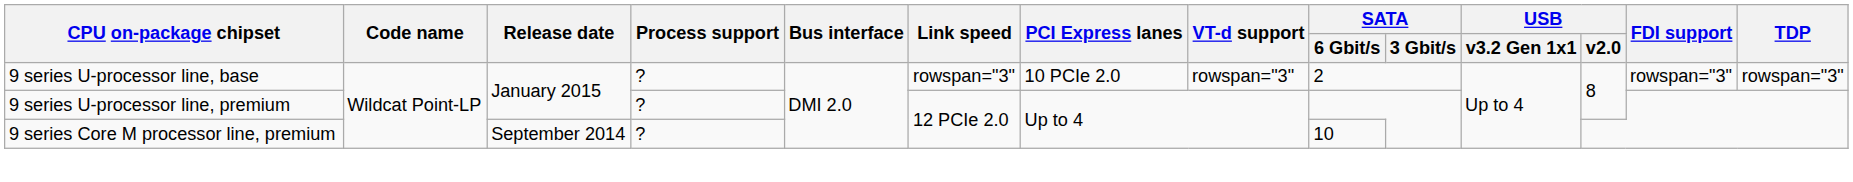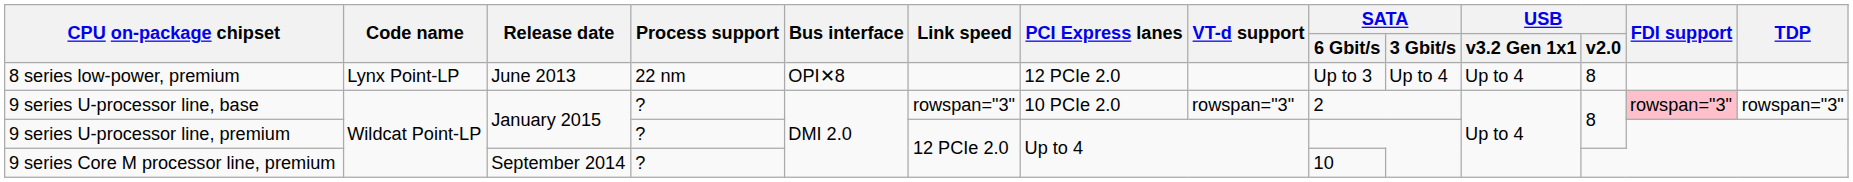+ row: (124, 77)
(1681, 77) no background -> (1681, 105) pink background
